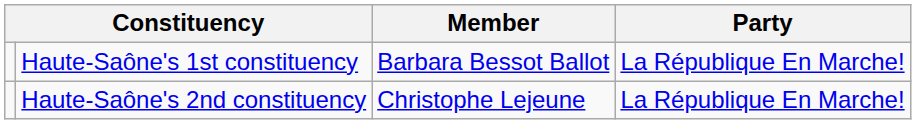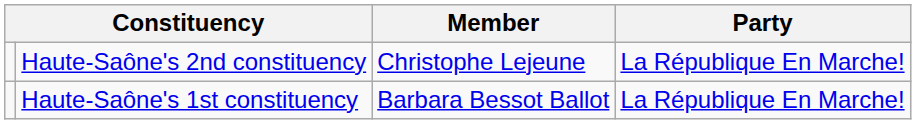rows swapped: (190, 61) <-> (194, 99)
